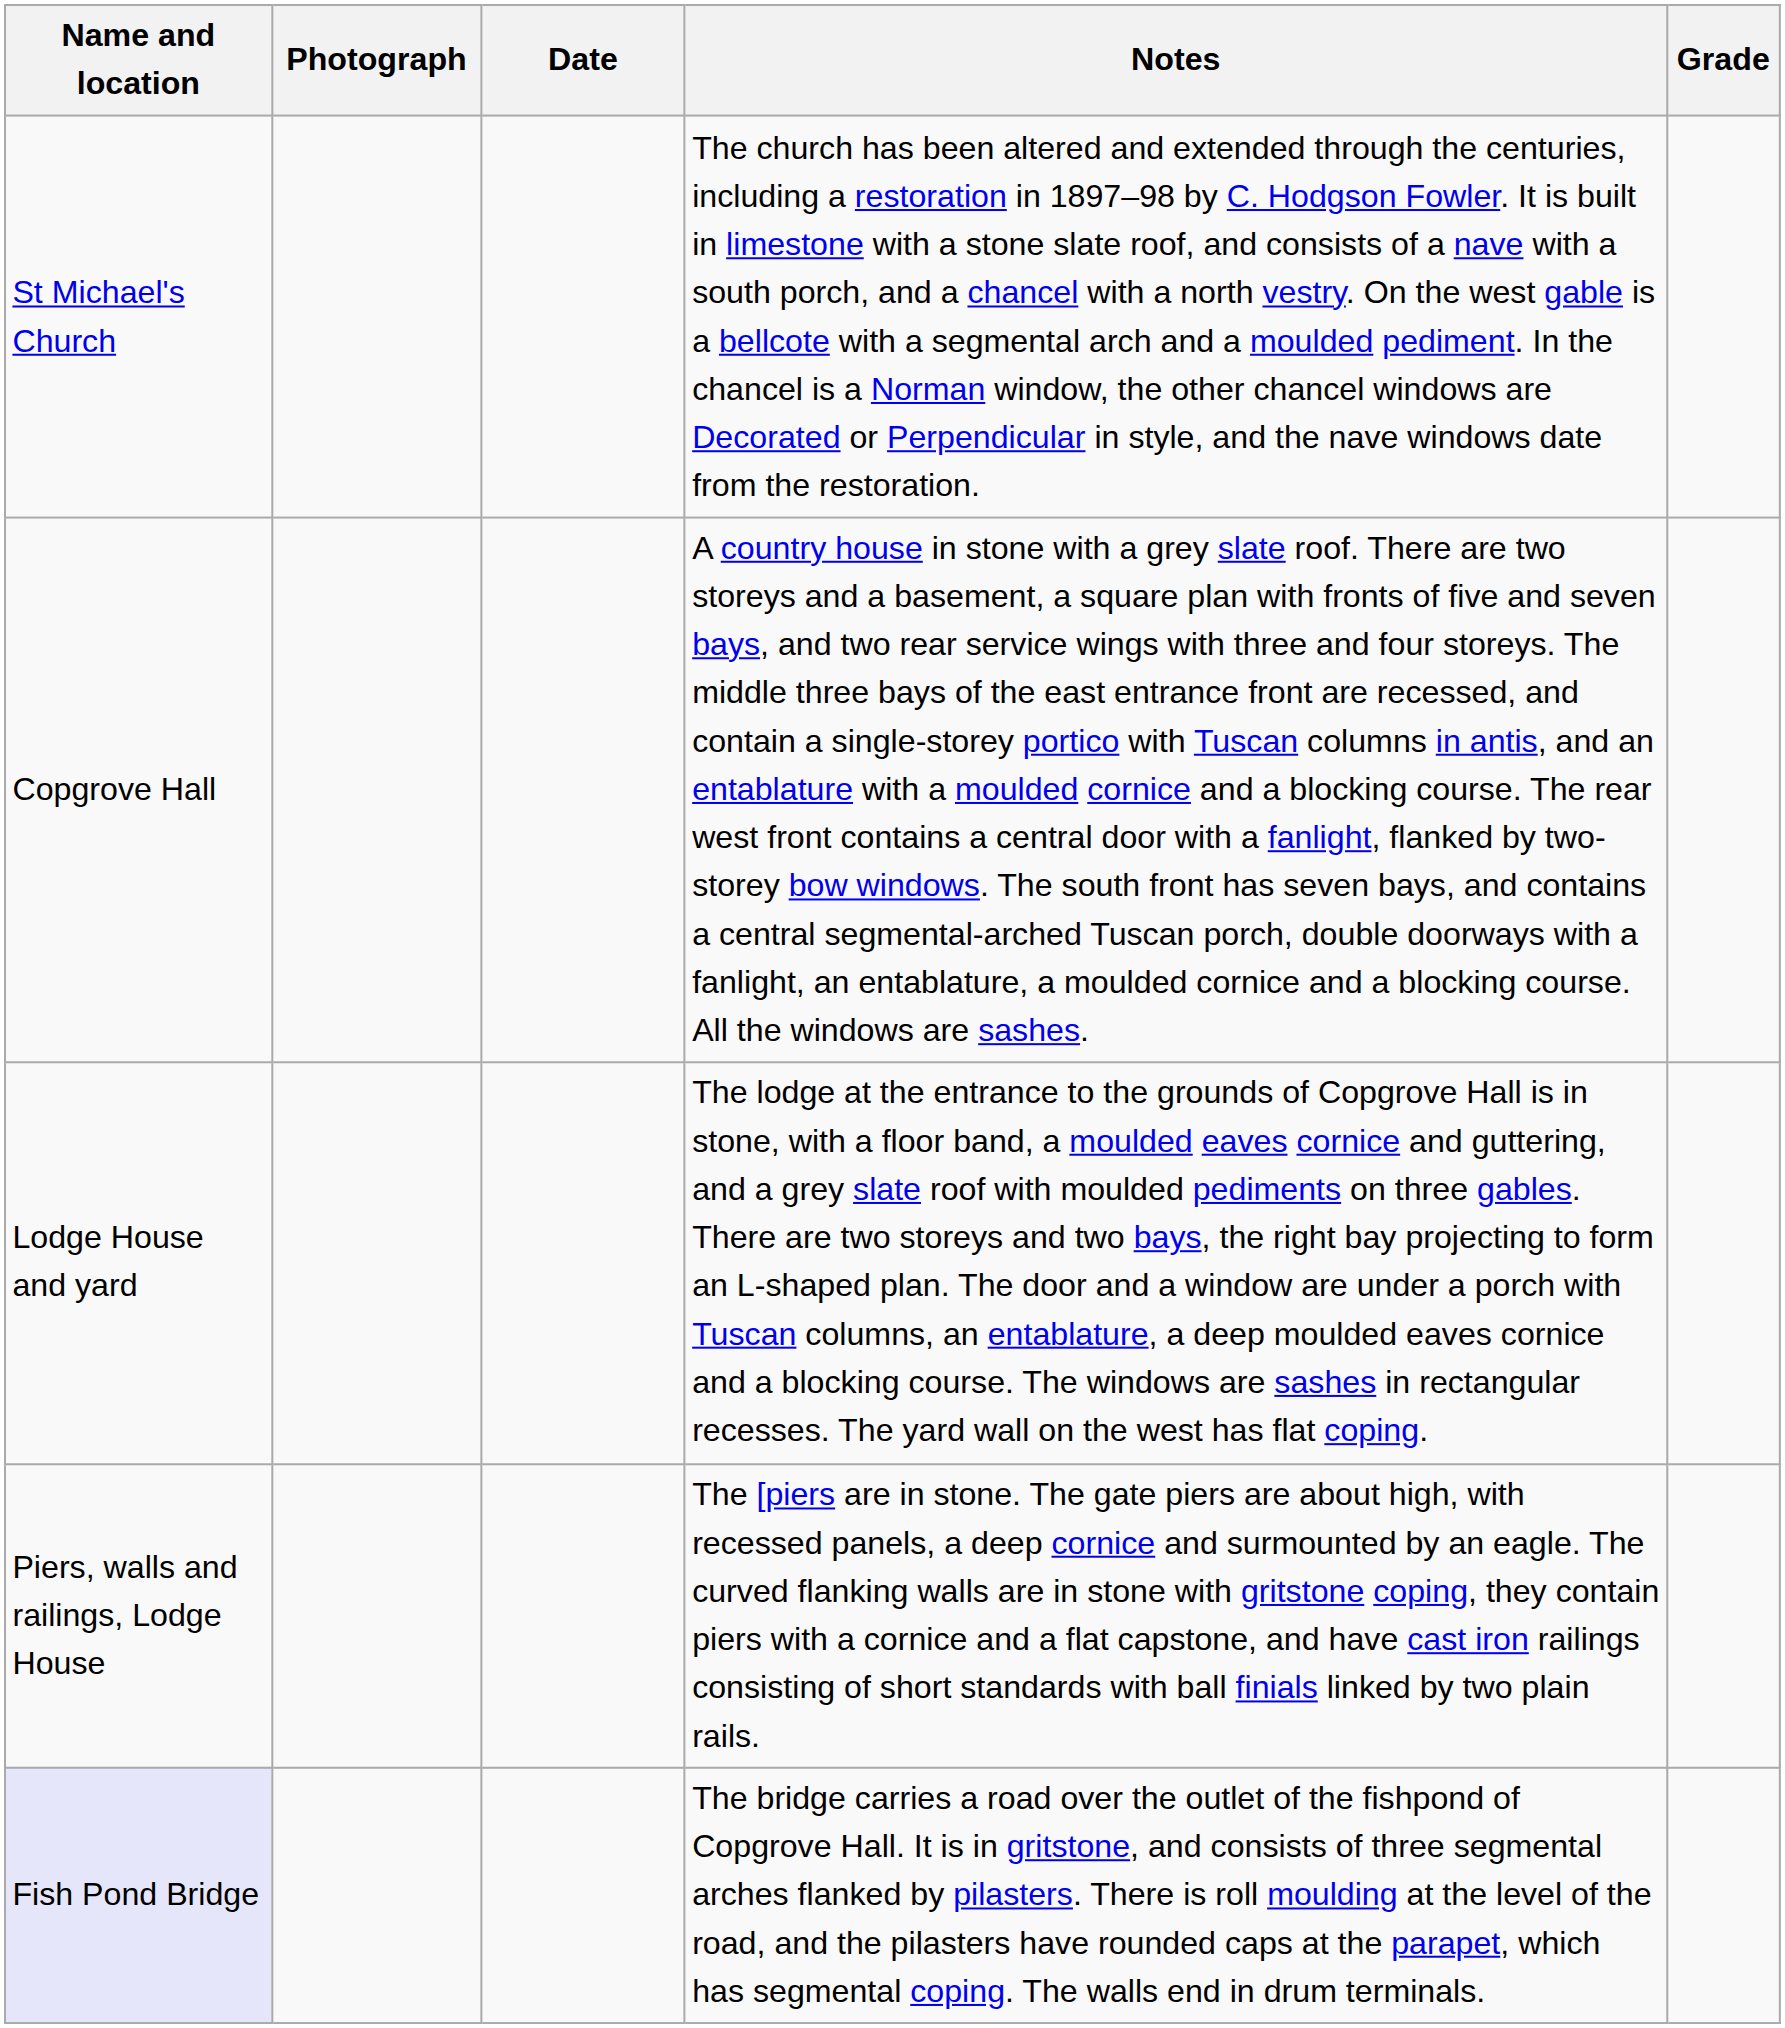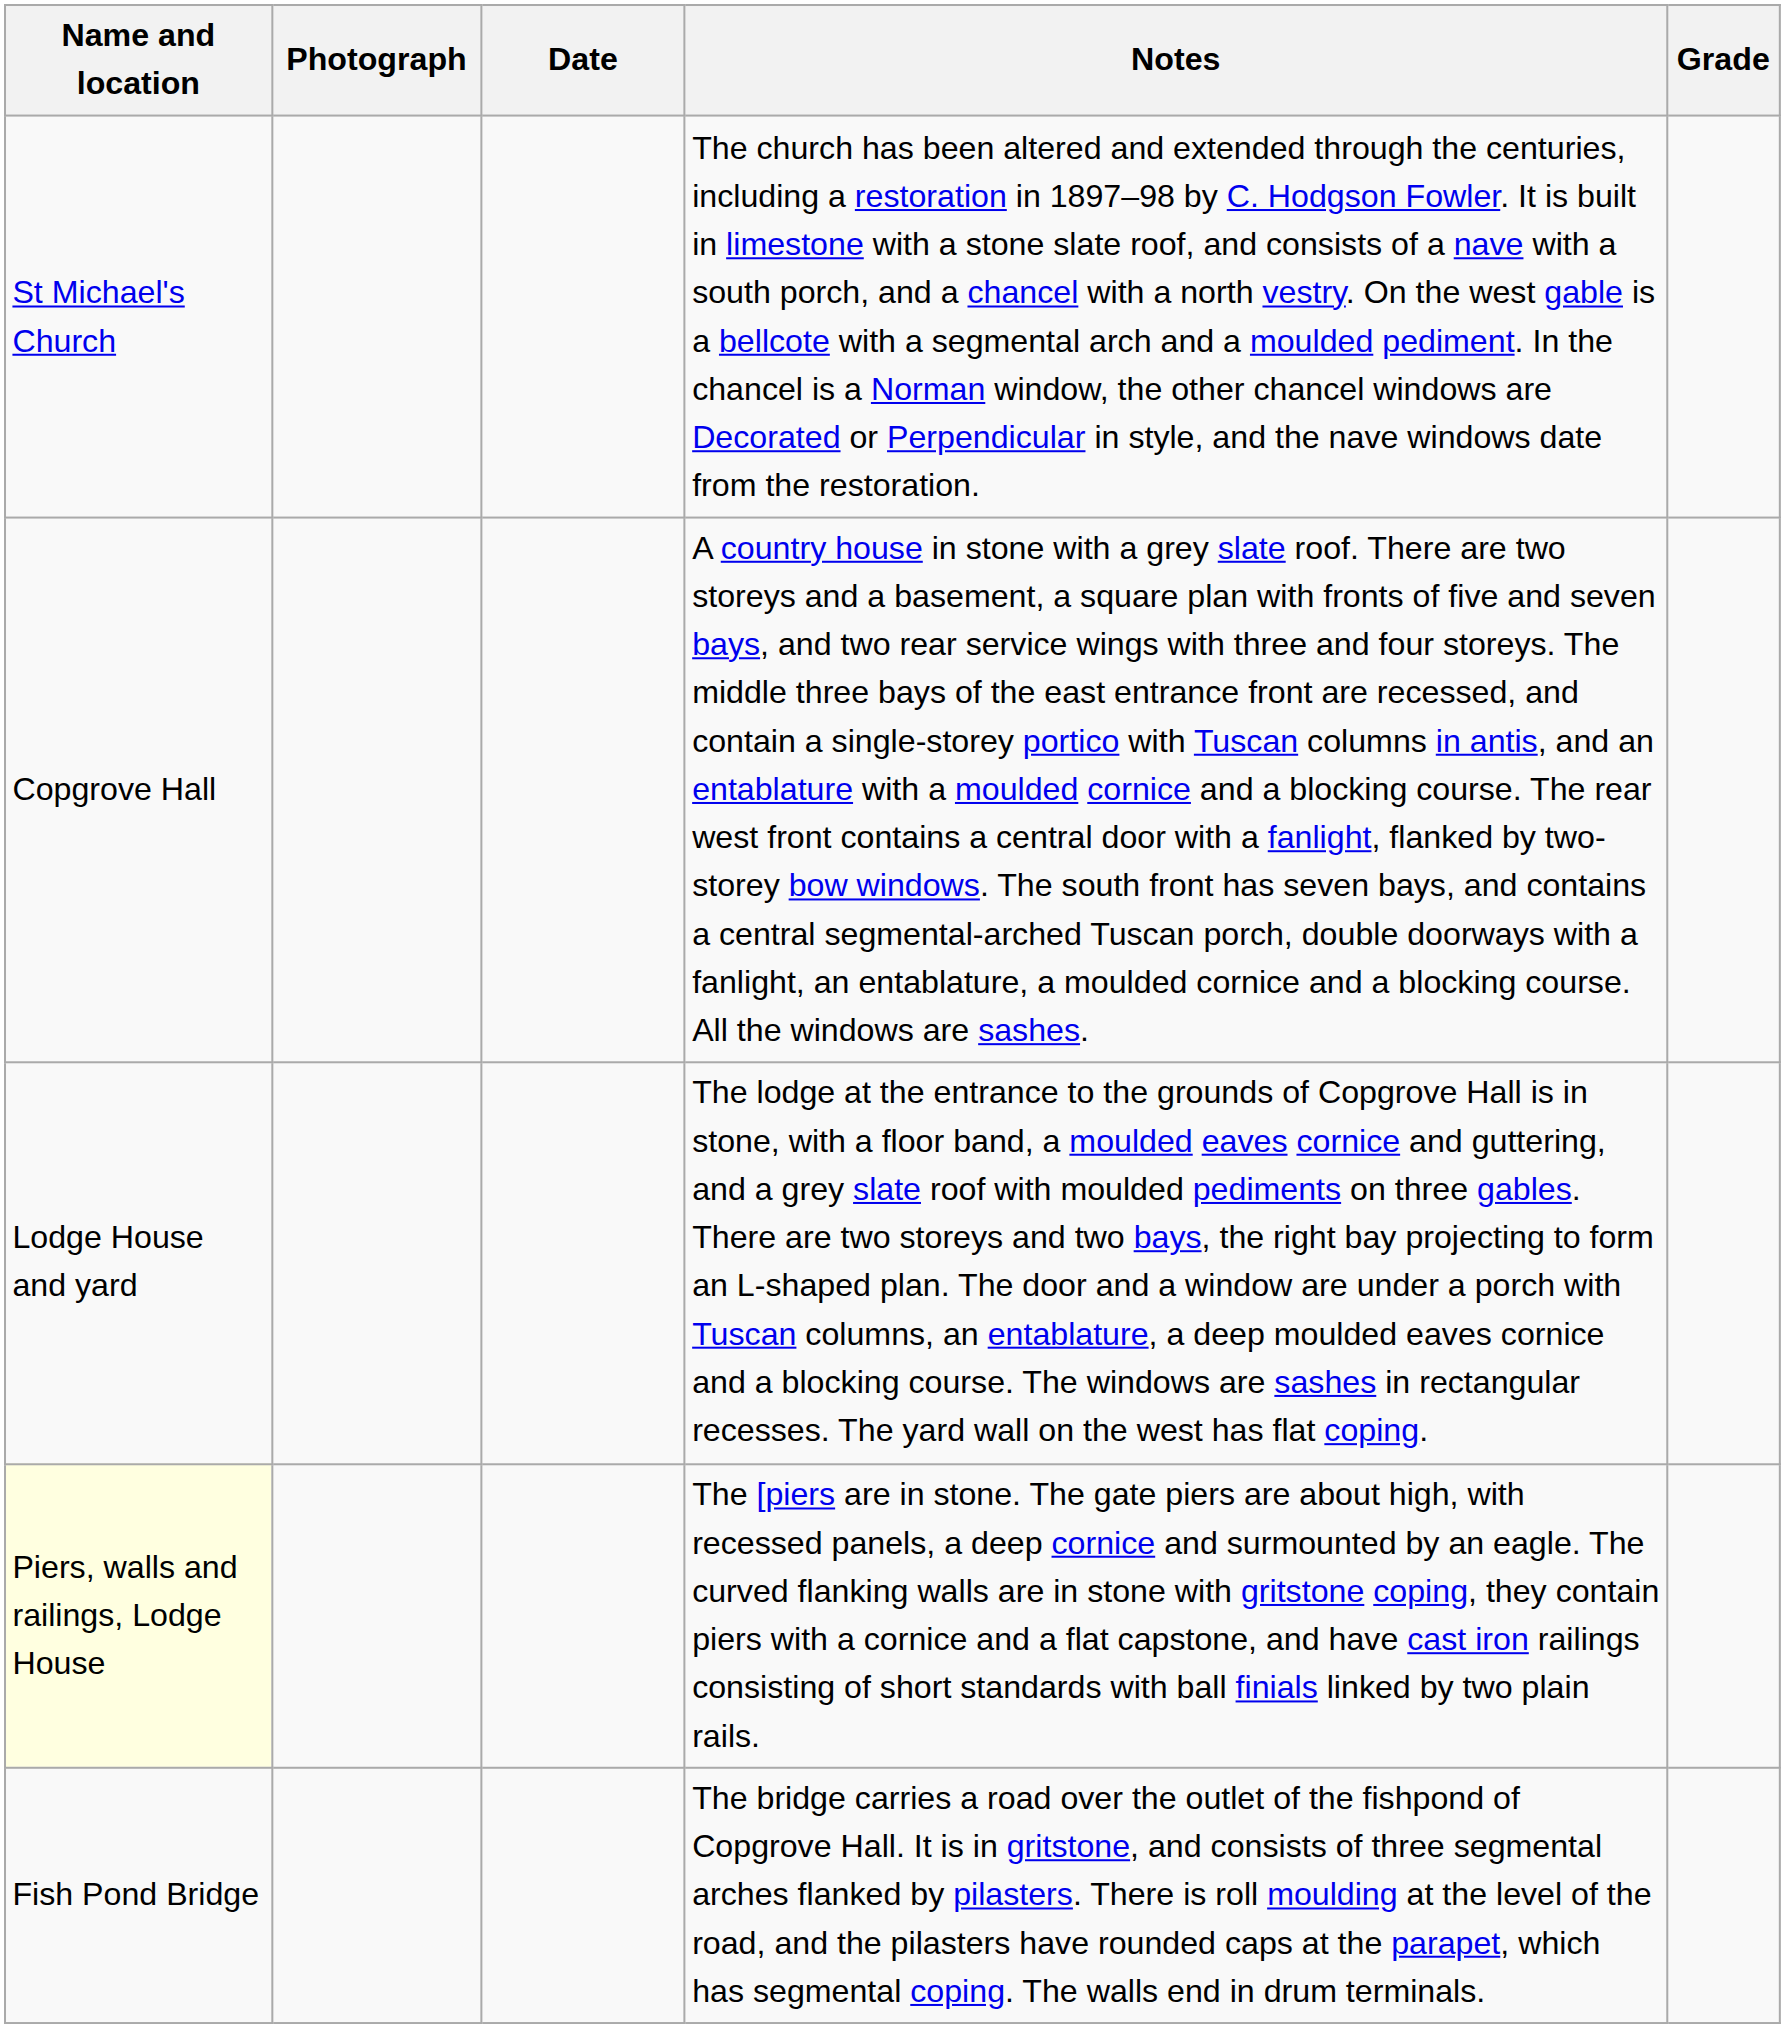(125, 1614) no background -> (125, 1614) lightyellow background
(136, 1895) lavender background -> (136, 1895) no background
